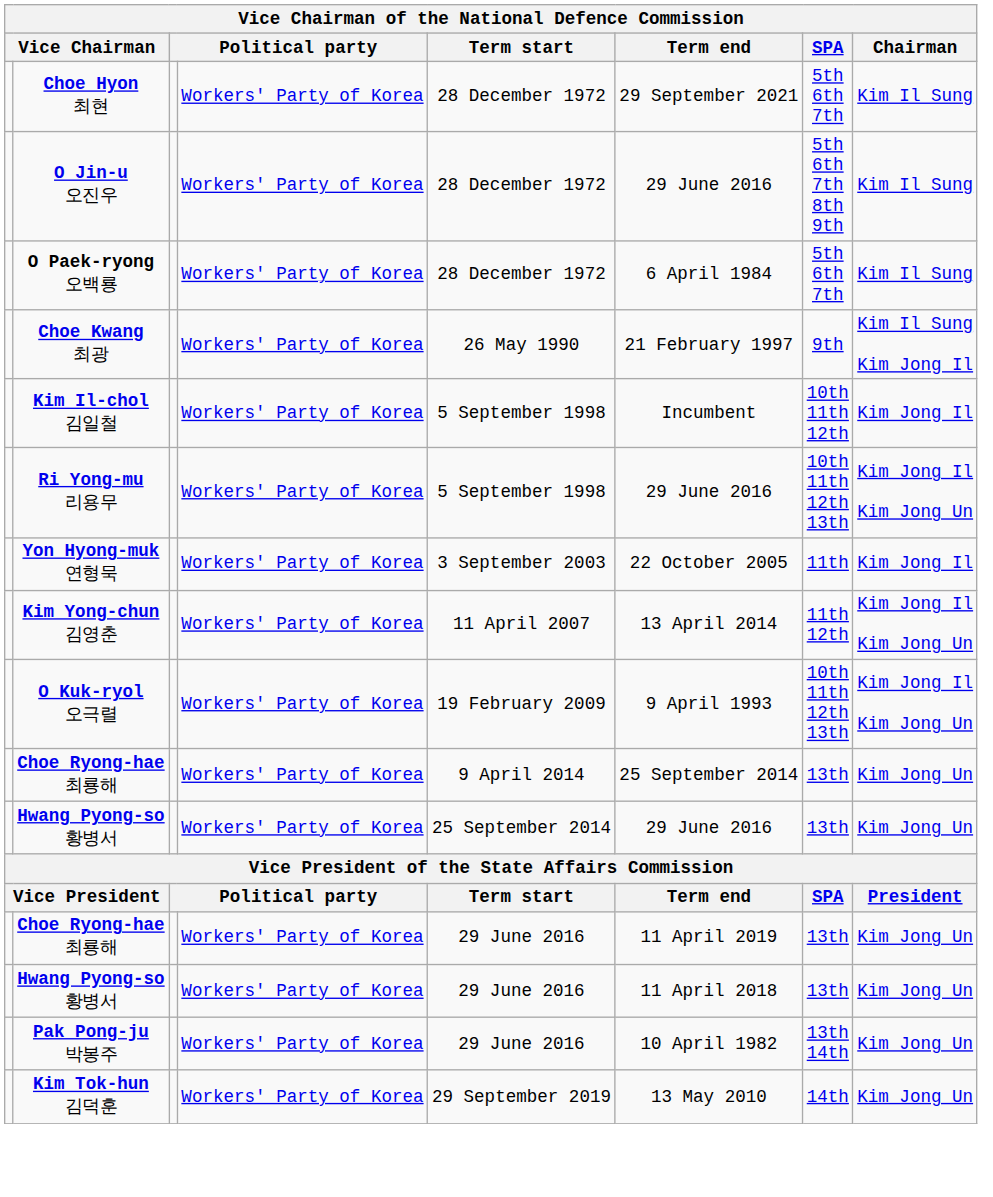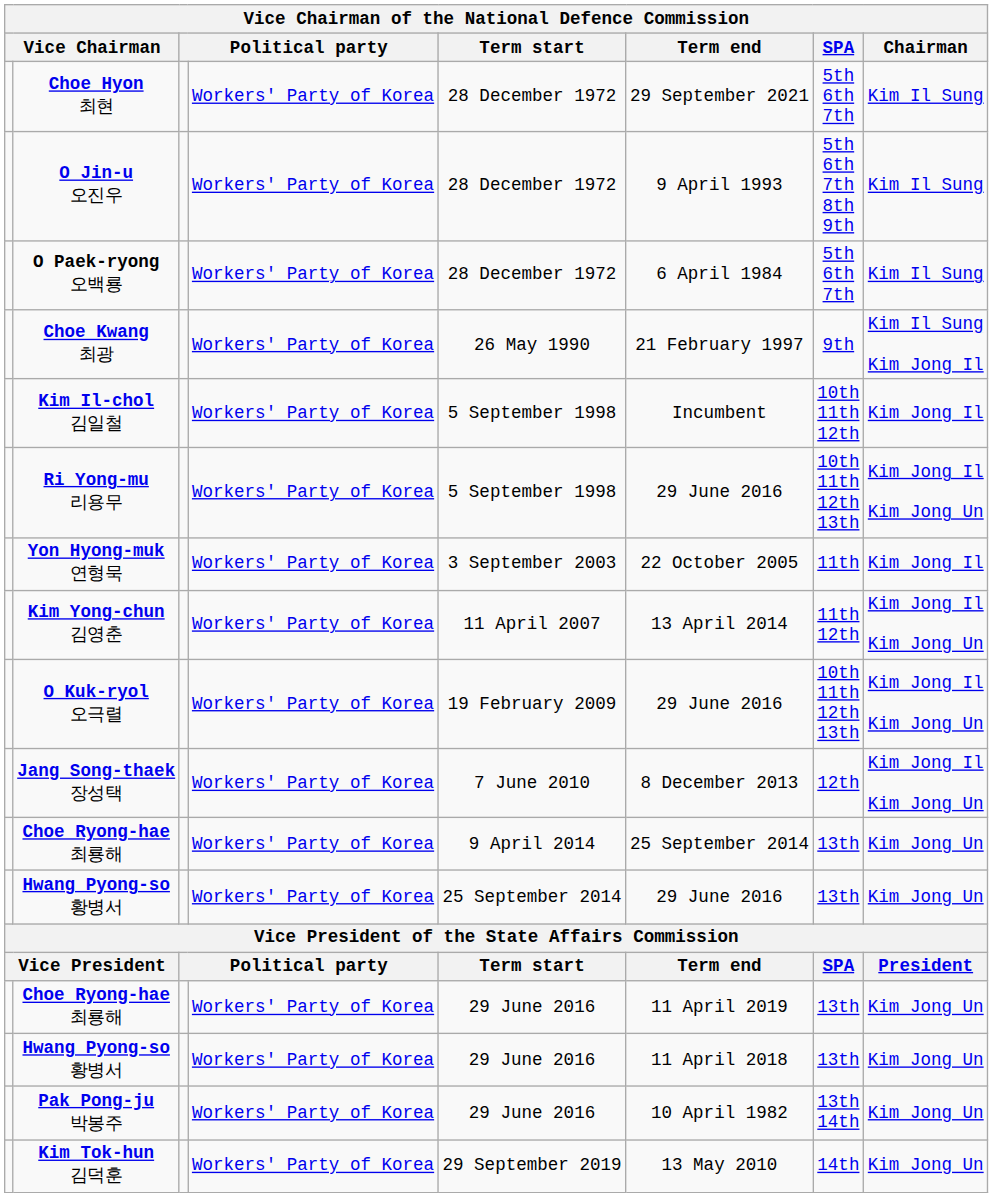(709, 186) 29 June 2016 -> (719, 186) 9 April 1993
(709, 704) 9 April 1993 -> (719, 704) 29 June 2016
+ row: (9, 783)
